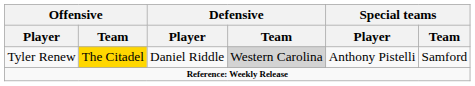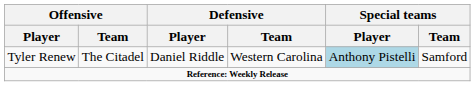(113, 57) gold background -> (113, 57) no background
(276, 57) lightgrey background -> (276, 57) no background
(372, 57) no background -> (372, 57) lightblue background
